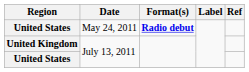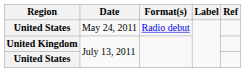(168, 28) bold -> (166, 28) normal
